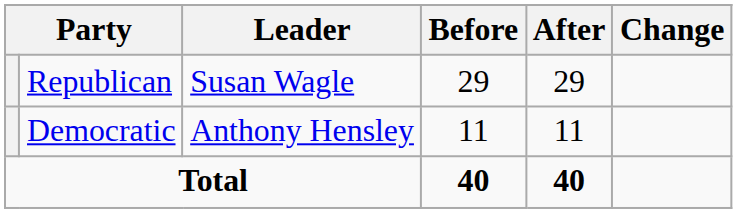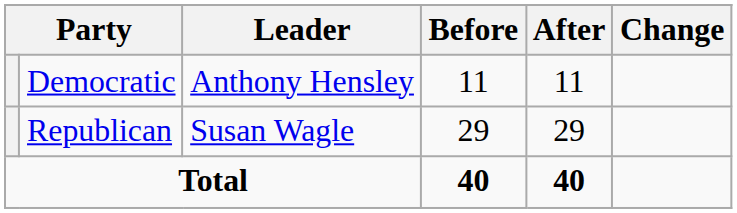rows swapped: (100, 80) <-> (101, 130)
